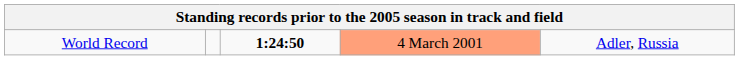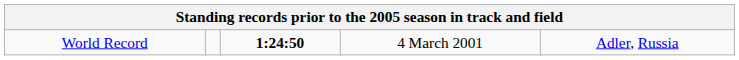(440, 41) lightsalmon background -> (440, 41) no background
